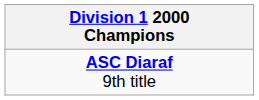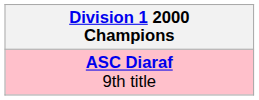(129, 72) no background -> (129, 72) pink background
